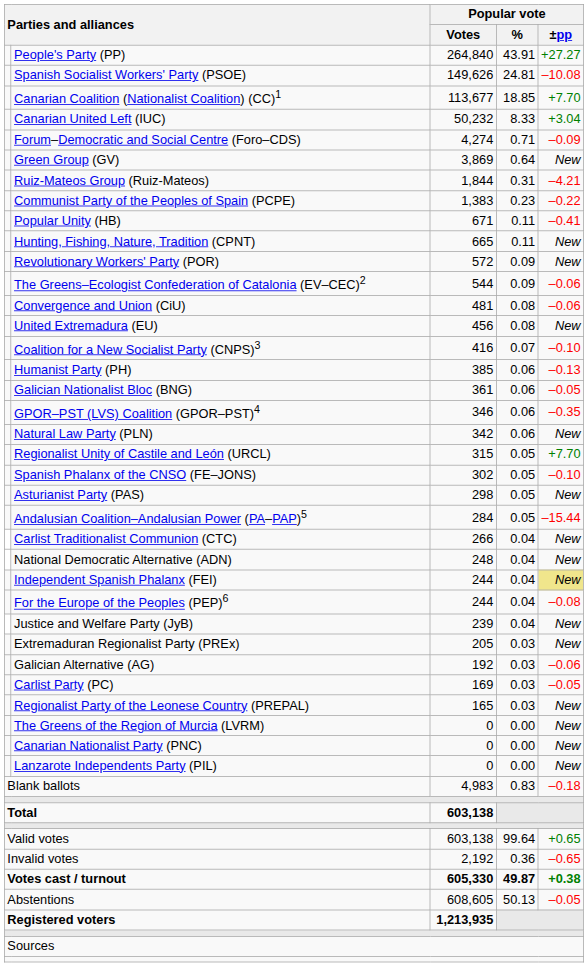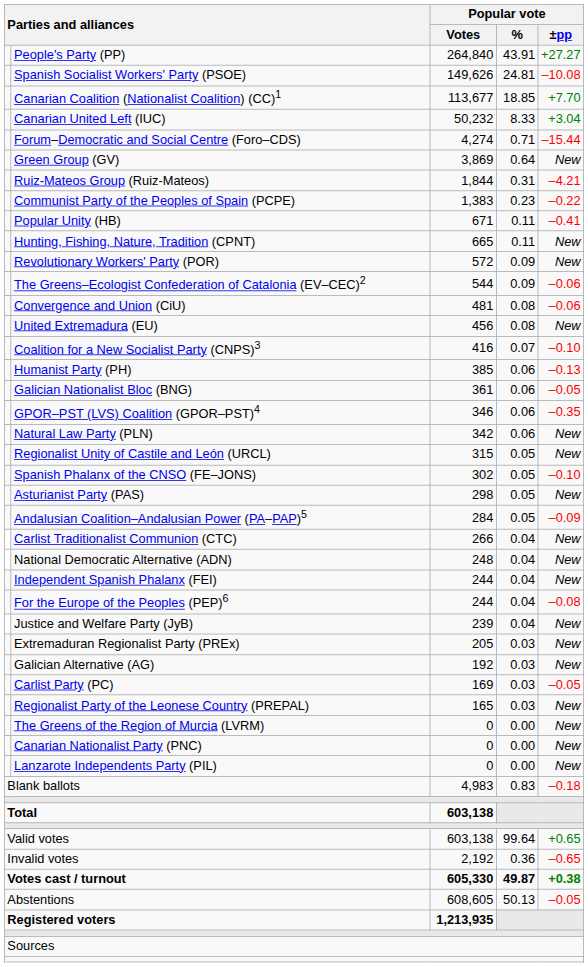(565, 139) –0.09 -> (561, 139) –15.44
(564, 454) +7.70 -> (568, 454) New
(561, 517) –15.44 -> (565, 517) –0.09
(568, 580) khaki background -> (568, 580) no background
(565, 664) –0.06 -> (568, 664) New
